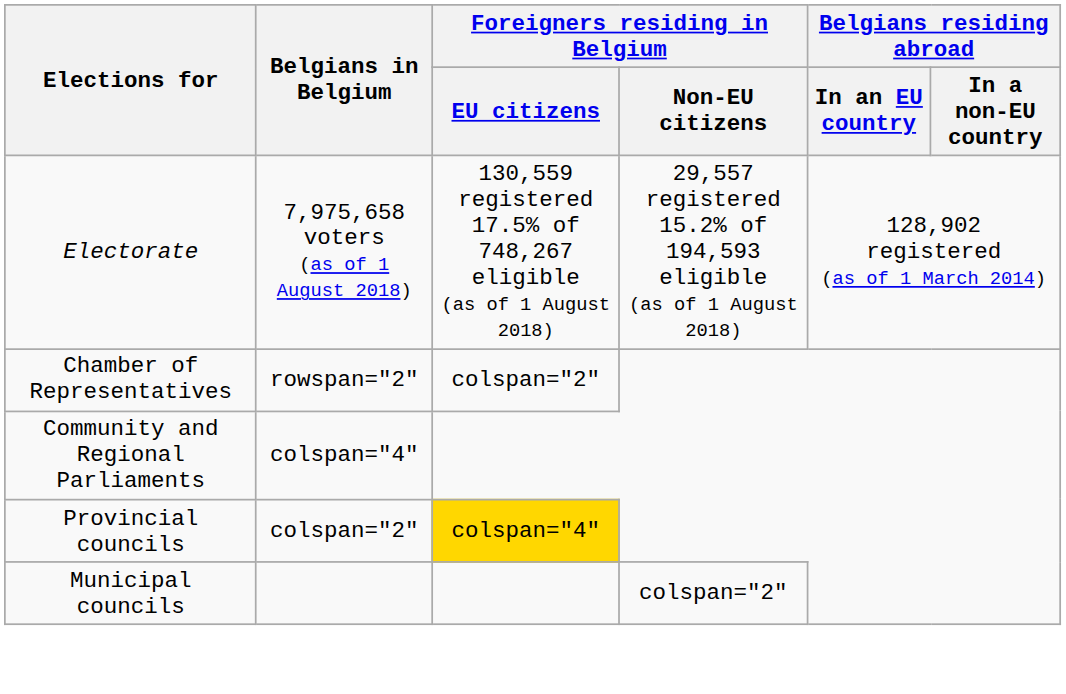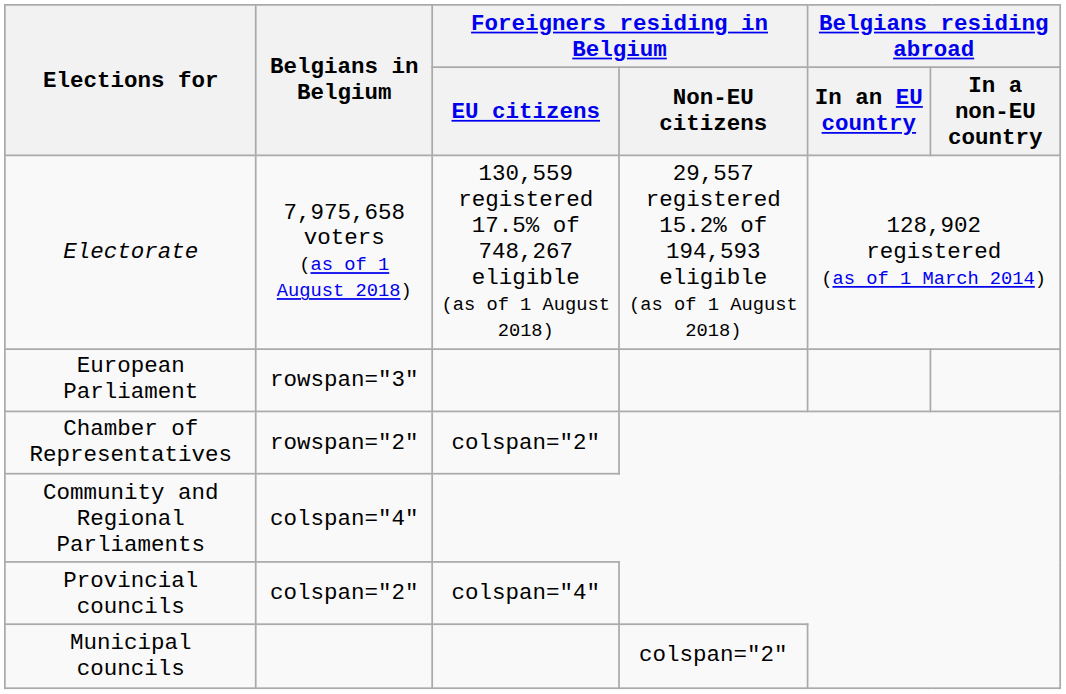+ row: (131, 380)
(526, 531) gold background -> (526, 593) no background
